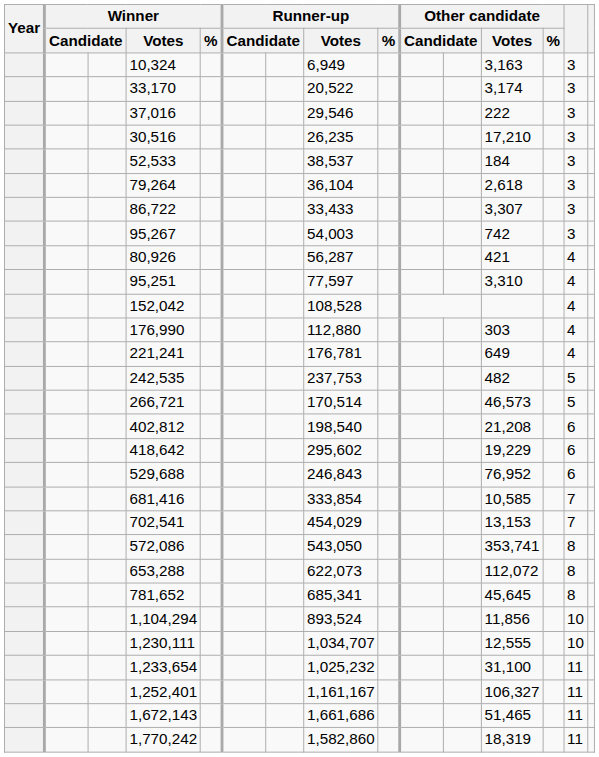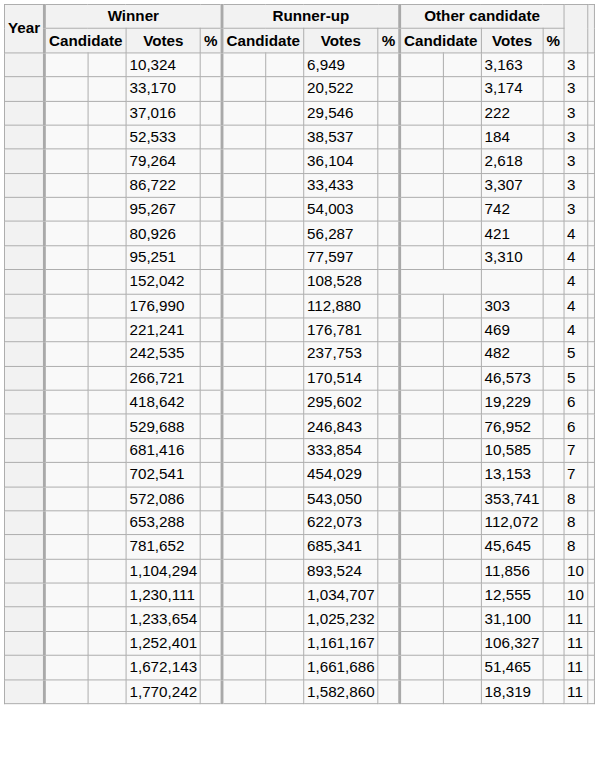- row: (153, 137)
(497, 354) 649 -> (497, 329) 469
- row: (157, 426)
